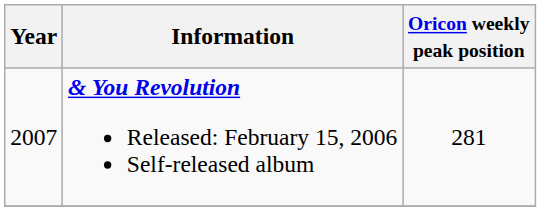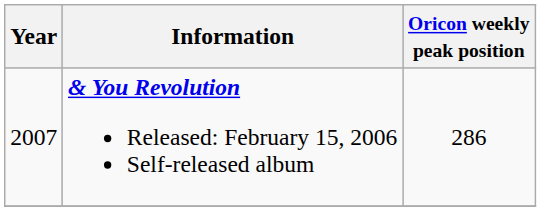(469, 136) 281 -> (469, 136) 286
